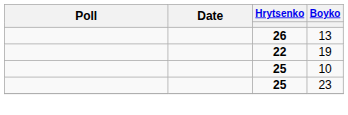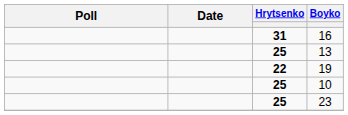+ row: (325, 36)
(280, 36) 26 -> (280, 52) 25
